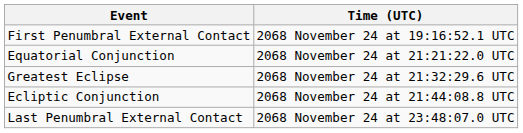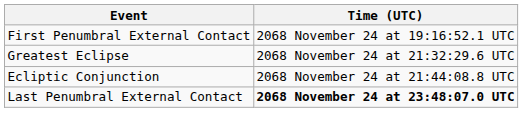- row: (91, 56)
(385, 118) normal -> (385, 97) bold
